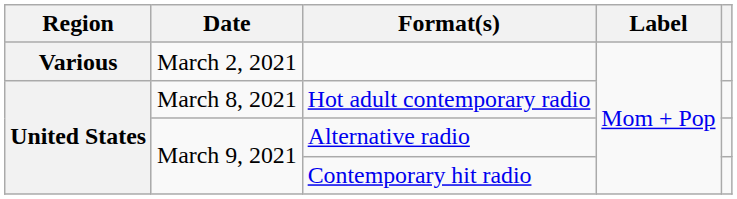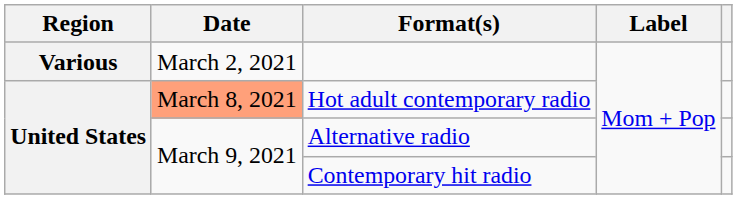(227, 99) no background -> (227, 99) lightsalmon background
